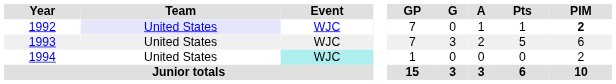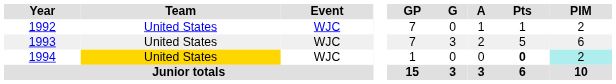(181, 26) lavender background -> (181, 26) no background
(581, 26) bold -> (581, 26) normal
(181, 57) no background -> (181, 57) gold background
(327, 57) paleturquoise background -> (327, 57) no background
(522, 57) normal -> (522, 57) bold
(581, 57) no background -> (581, 57) paleturquoise background
